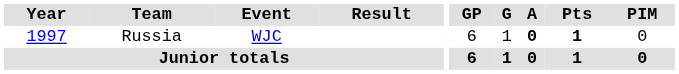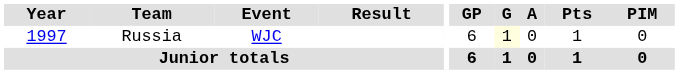(507, 37) no background -> (507, 37) lightyellow background
(532, 37) bold -> (532, 37) normal
(577, 37) bold -> (577, 37) normal
